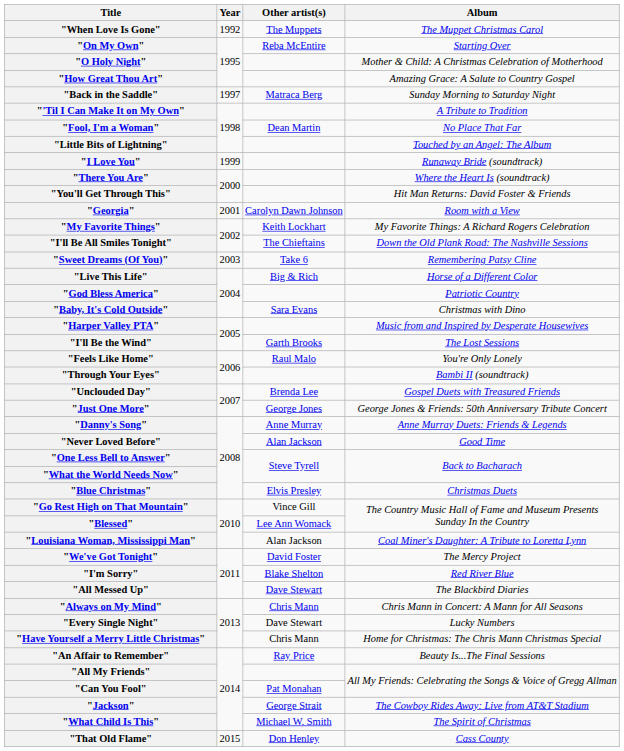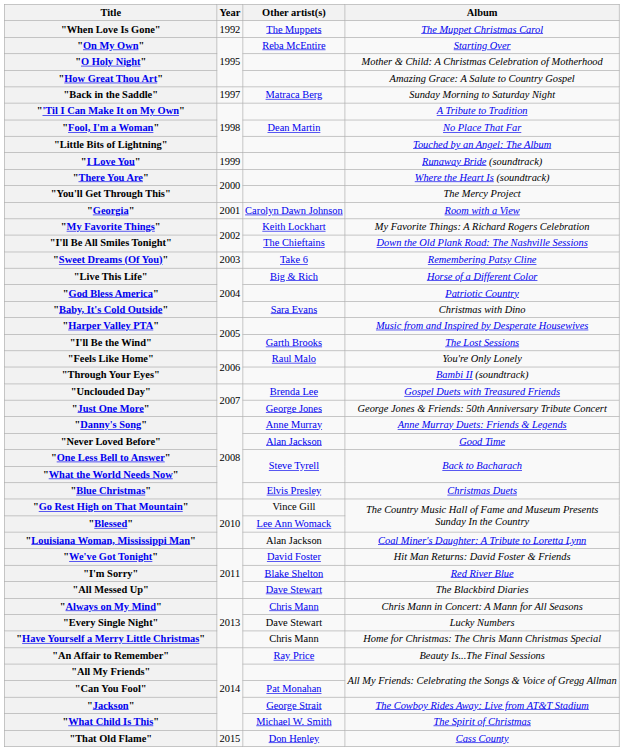(482, 194) Hit Man Returns: David Foster & Friends -> (482, 194) The Mercy Project
(482, 557) The Mercy Project -> (482, 557) Hit Man Returns: David Foster & Friends
